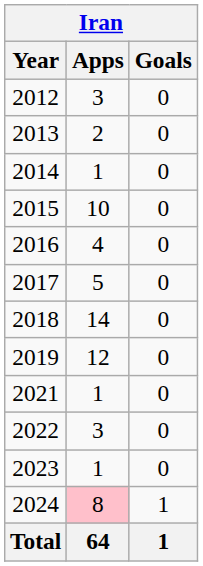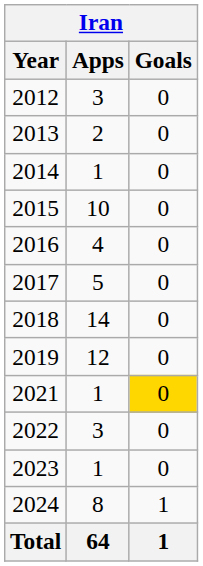(163, 393) no background -> (163, 393) gold background
(98, 504) pink background -> (98, 504) no background
